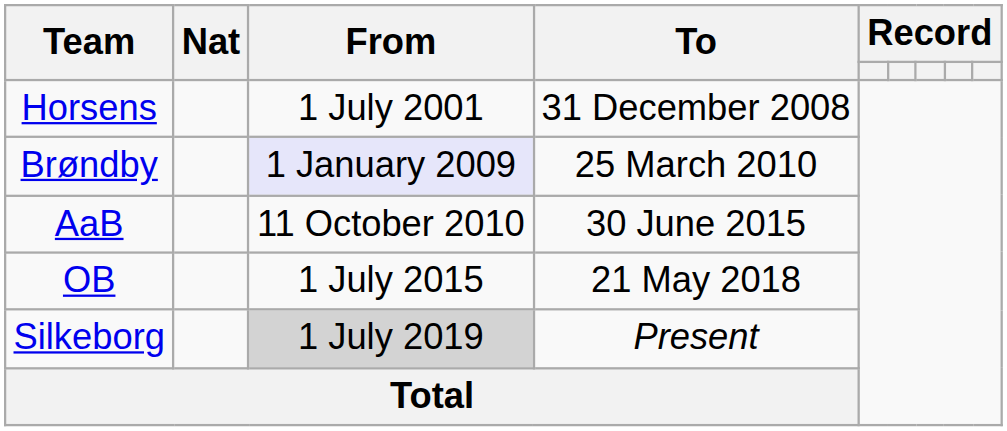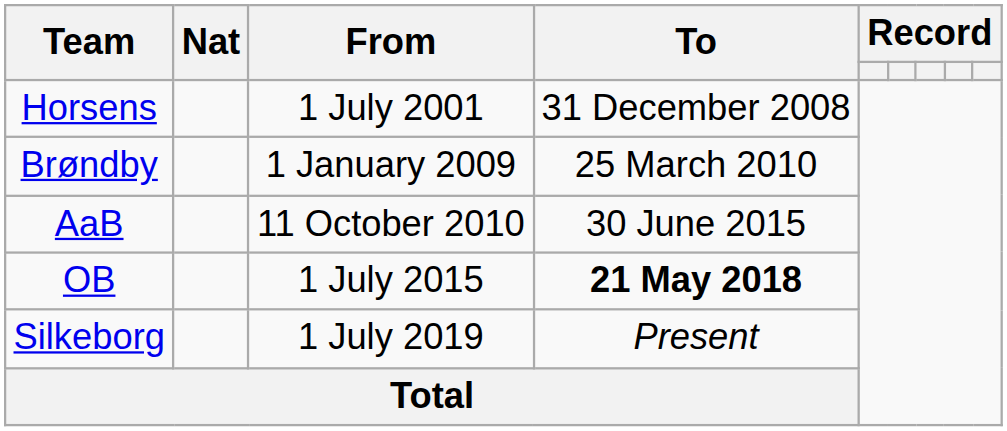(391, 165) lavender background -> (391, 165) no background
(696, 280) normal -> (696, 280) bold
(391, 338) lightgrey background -> (391, 338) no background
